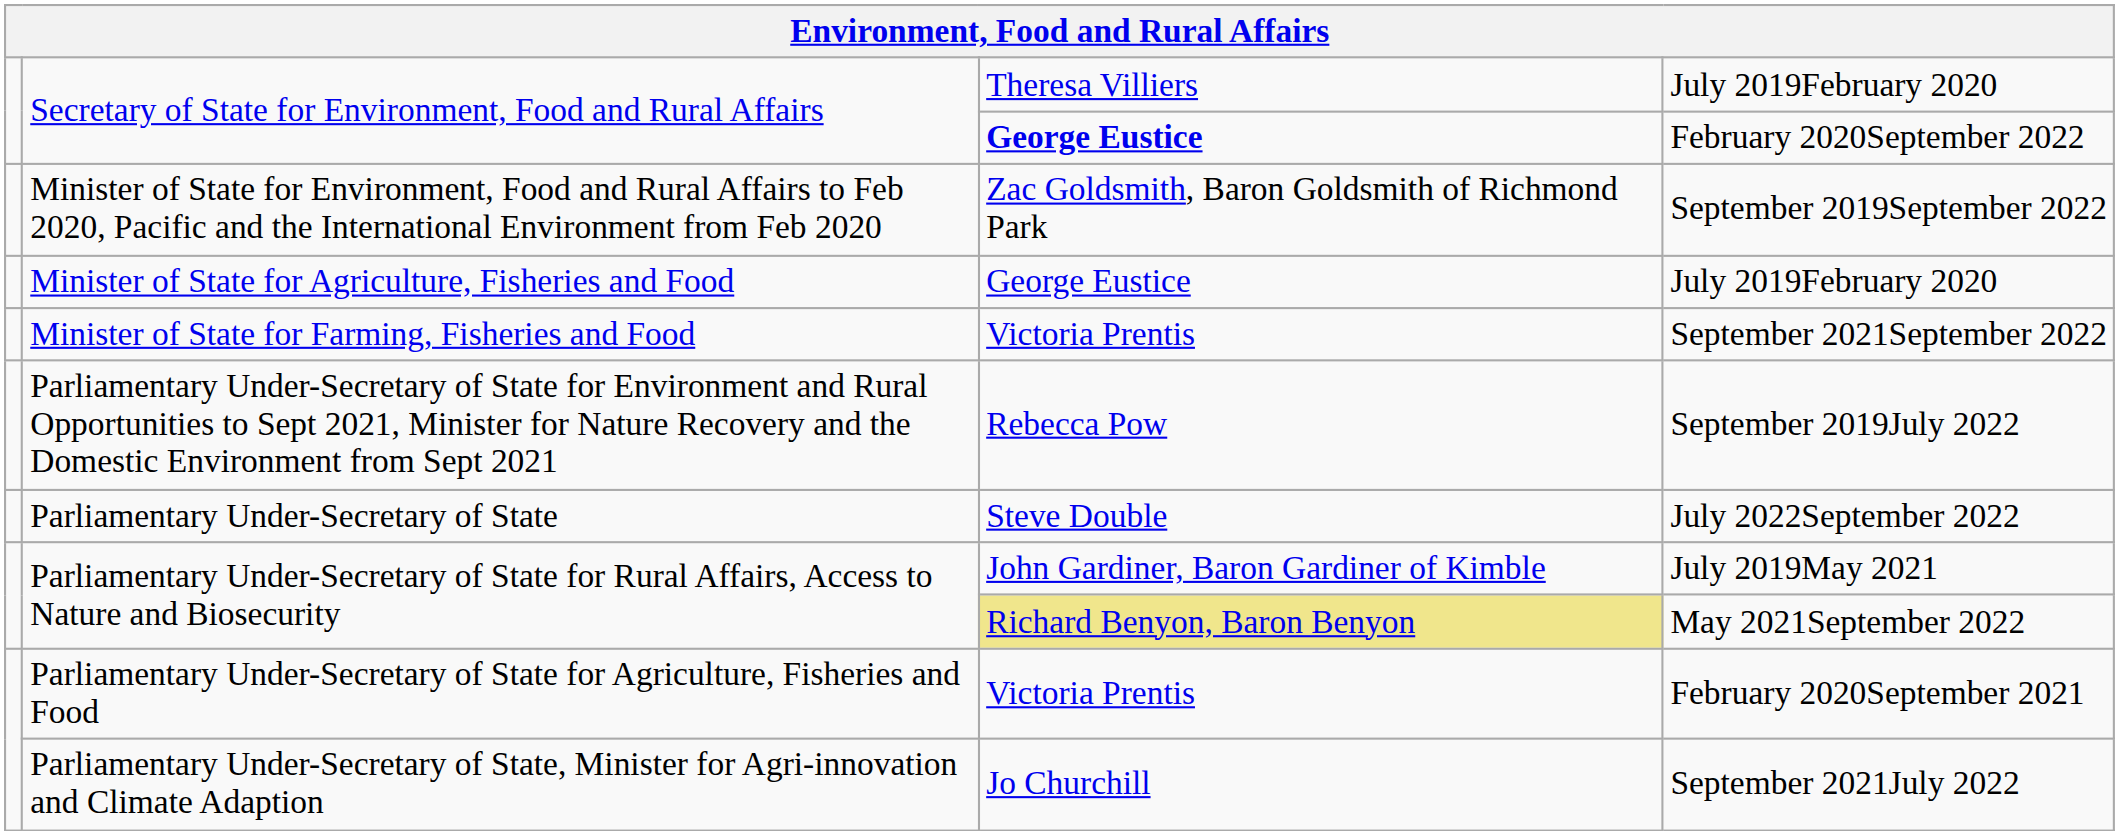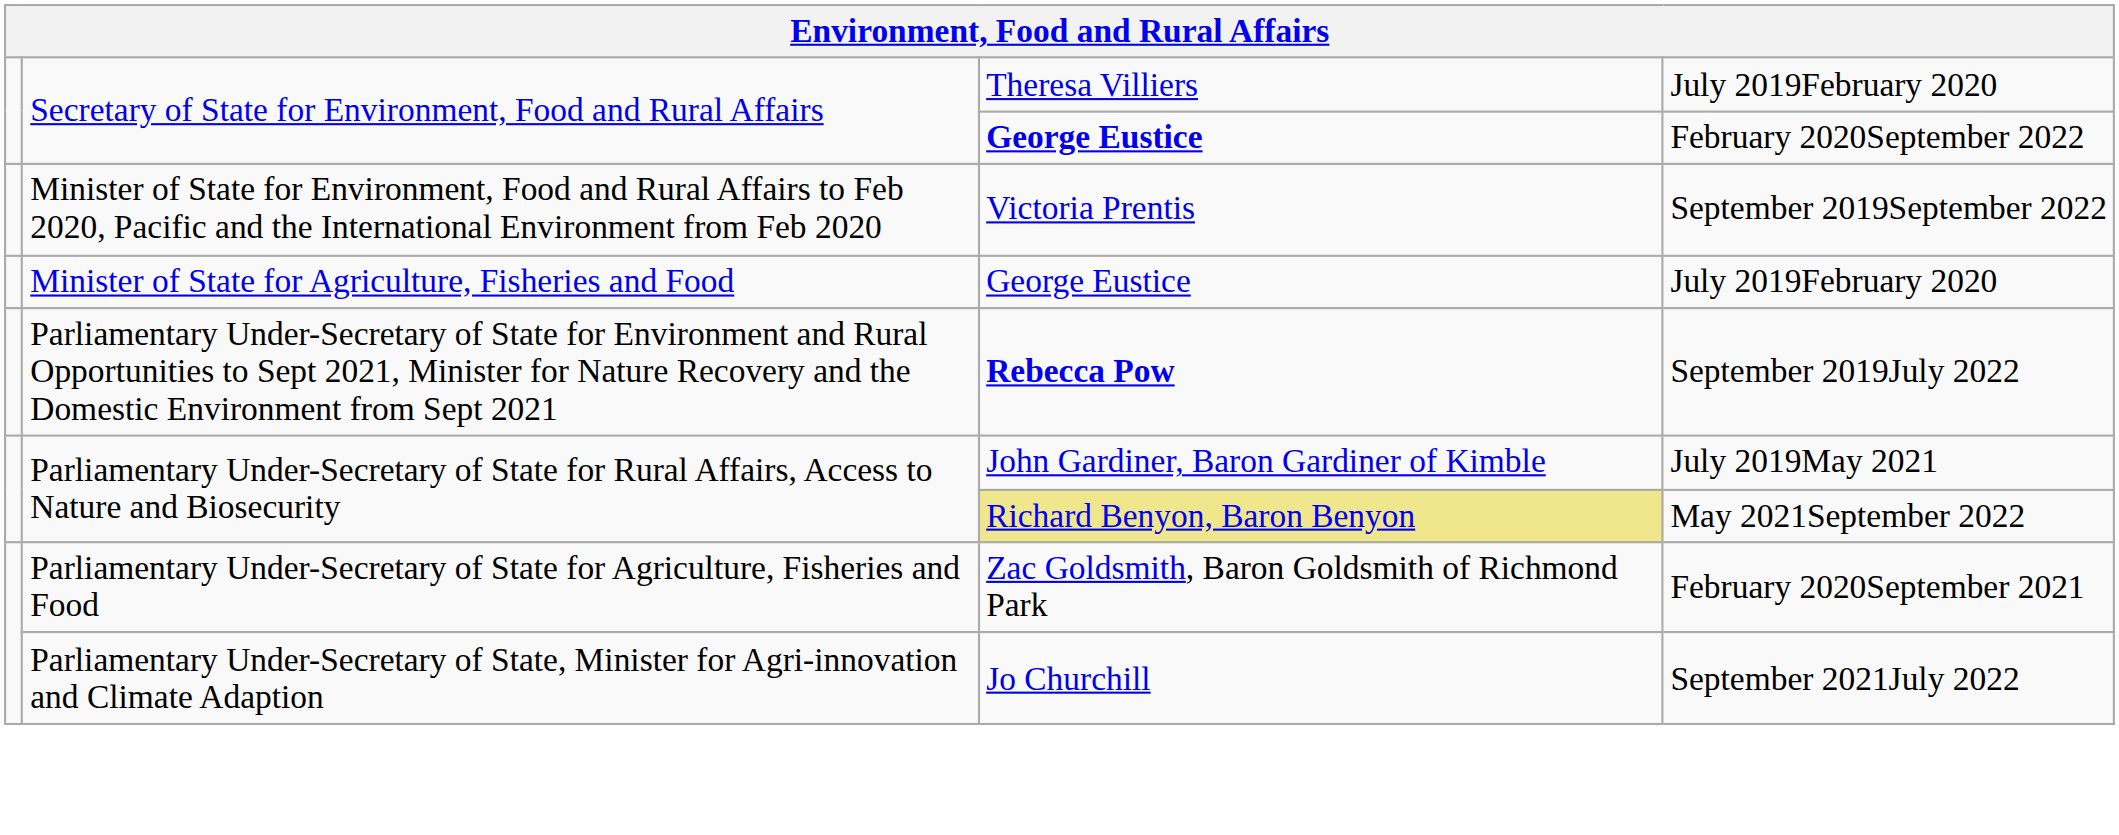(1302, 208) Zac Goldsmith, Baron Goldsmith of Richmond Park -> (1091, 208) Victoria Prentis
- row: (363, 333)
(1077, 424) normal -> (1080, 371) bold
- row: (294, 515)
(1091, 693) Victoria Prentis -> (1302, 586) Zac Goldsmith, Baron Goldsmith of Richmond Park
